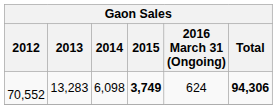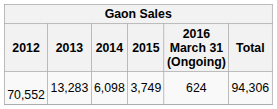(146, 87) bold -> (146, 87) normal
(250, 87) bold -> (250, 87) normal
